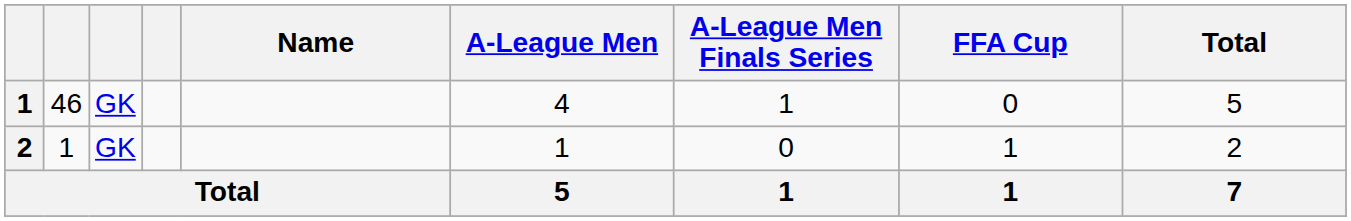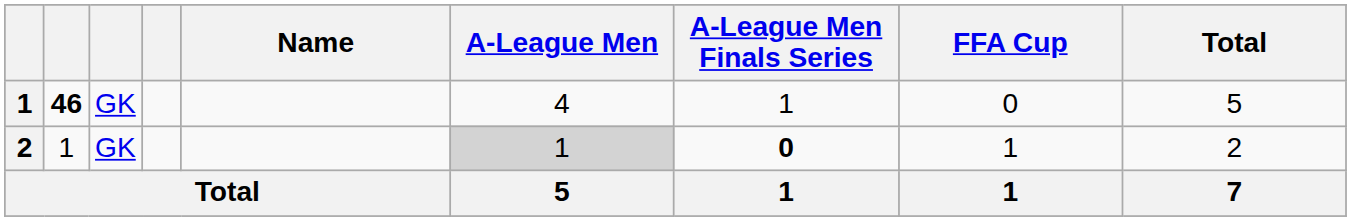(66, 103) normal -> (66, 103) bold
(562, 147) no background -> (562, 147) lightgrey background
(786, 147) normal -> (786, 147) bold
